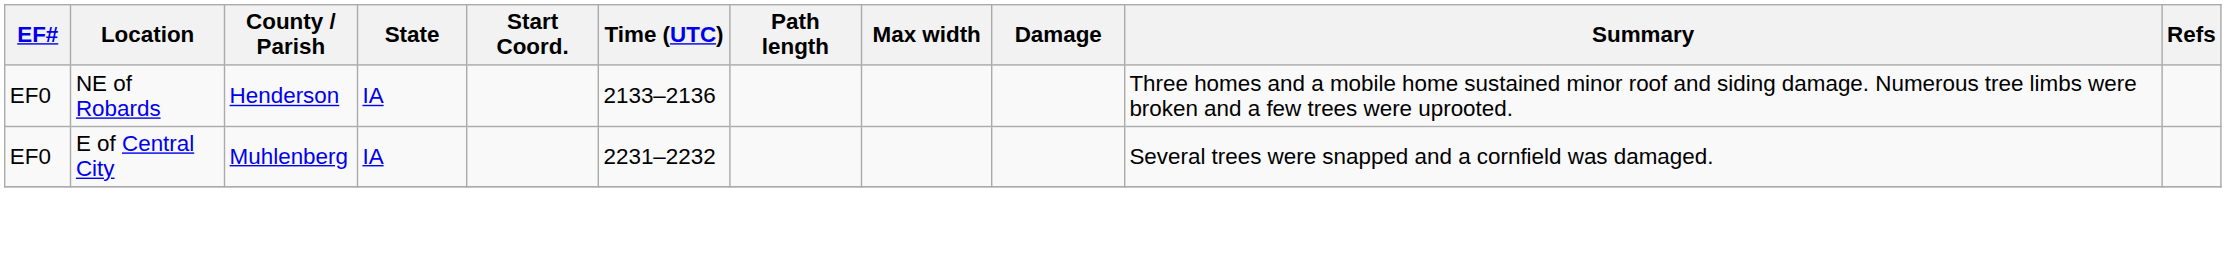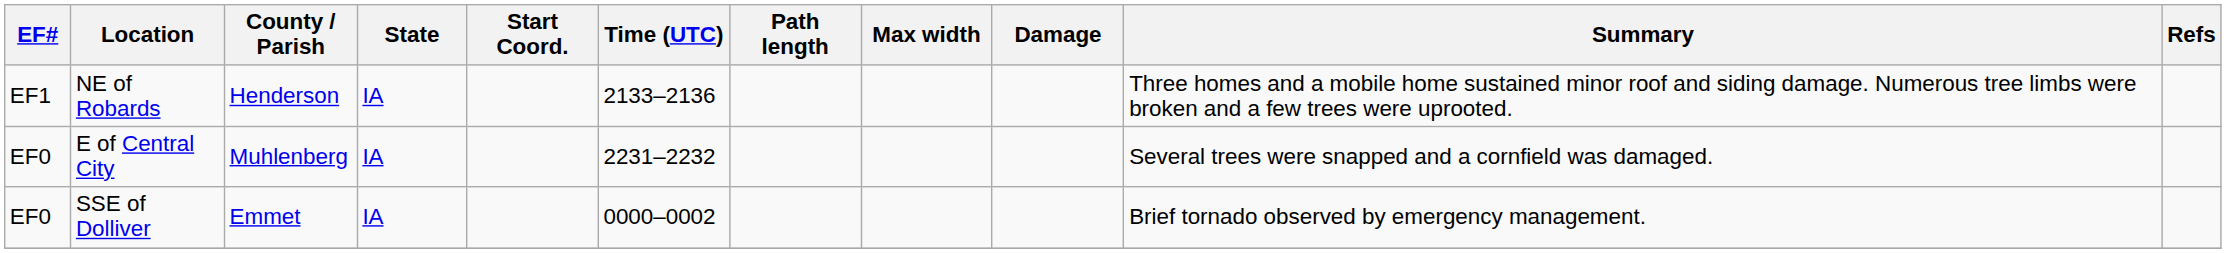(30, 95) EF0 -> (30, 95) EF1
+ row: (113, 217)
